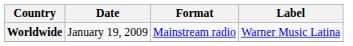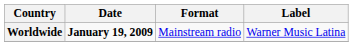(108, 32) normal -> (110, 32) bold
